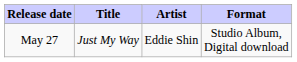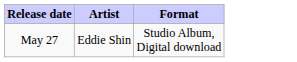- column: (108, 14)
